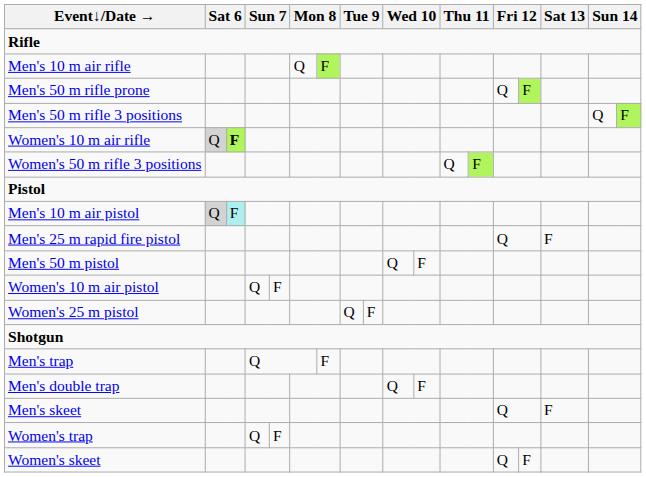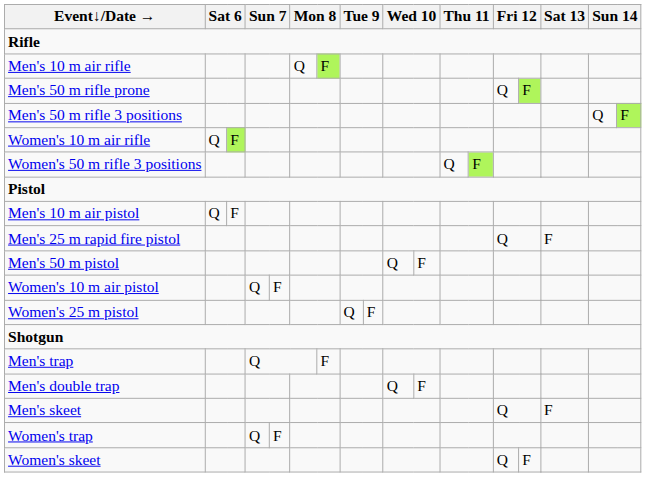(214, 139) lightgrey background -> (214, 139) no background
(235, 139) bold -> (235, 139) normal
(214, 213) lightgrey background -> (214, 213) no background
(234, 213) paleturquoise background -> (235, 213) no background
